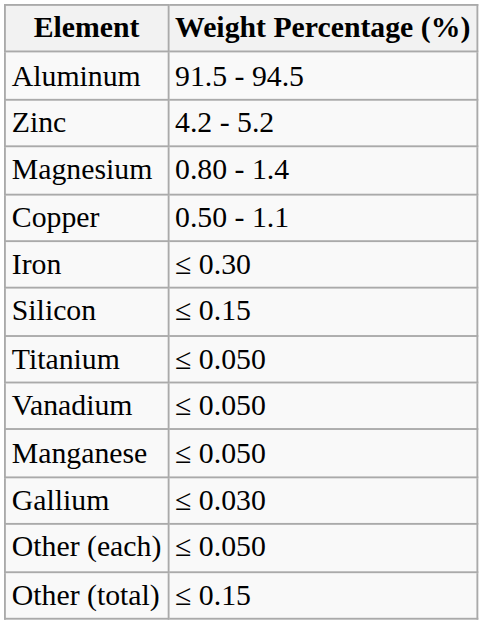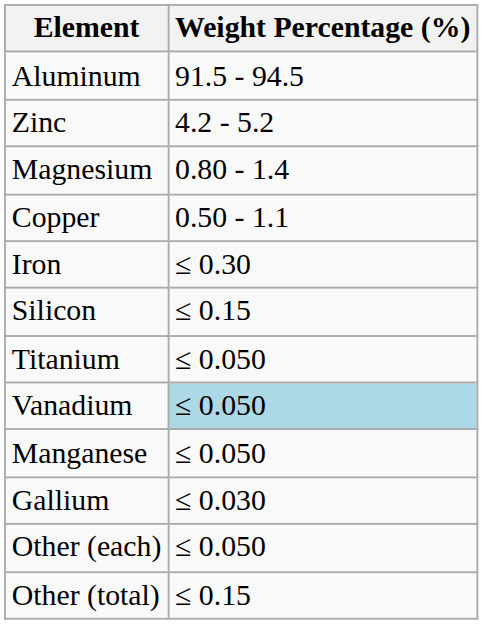(220, 405) no background -> (220, 405) lightblue background
